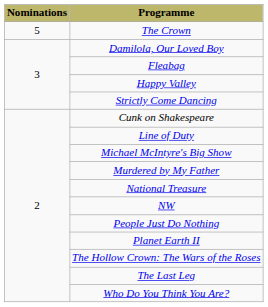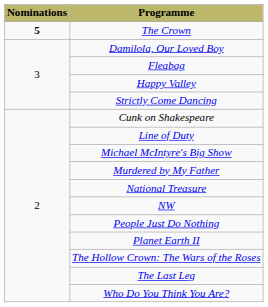(37, 30) normal -> (37, 30) bold
